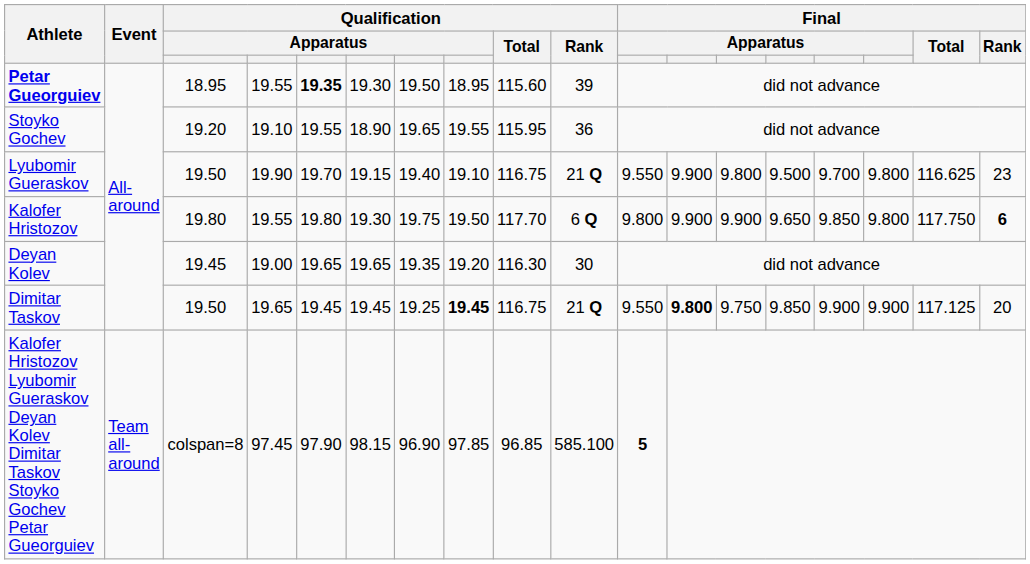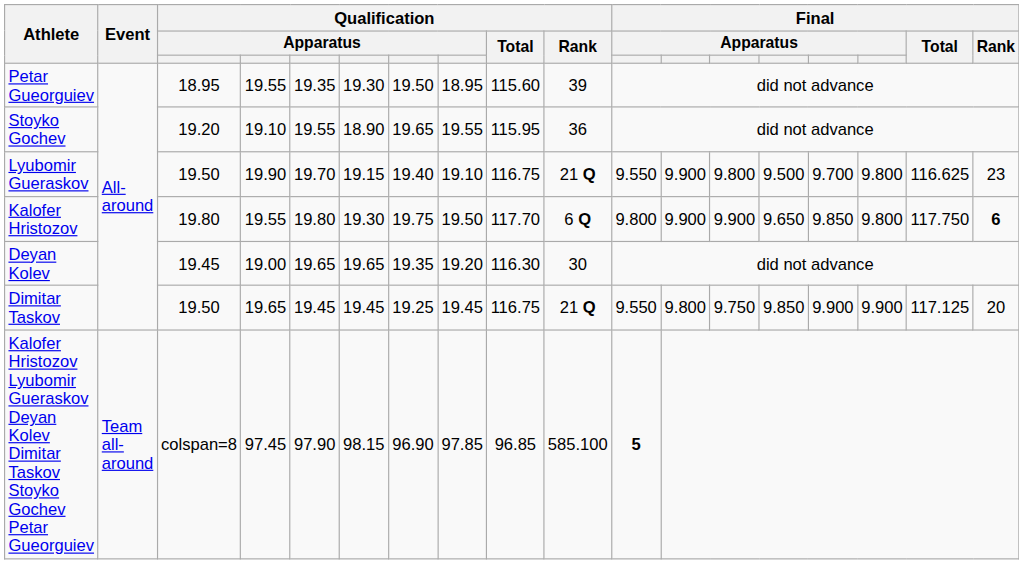(54, 86) bold -> (51, 86) normal
(321, 86) bold -> (315, 86) normal
(469, 308) bold -> (462, 308) normal
(692, 308) bold -> (685, 308) normal
